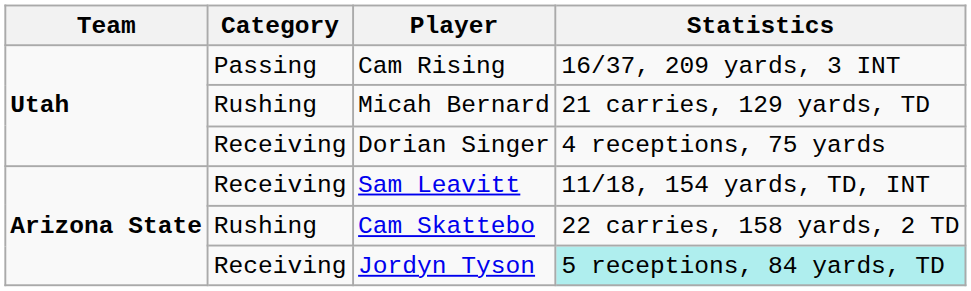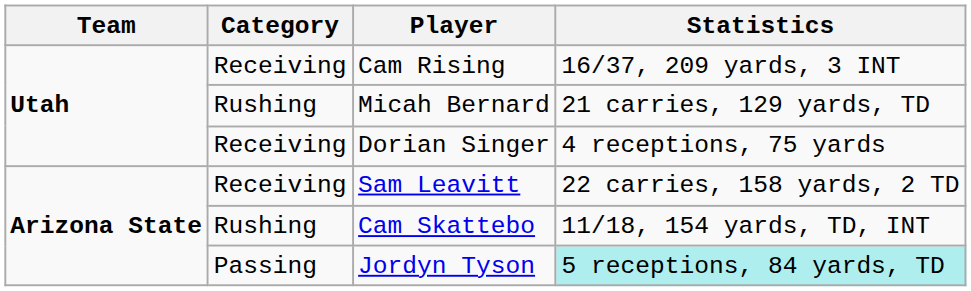(265, 66) Passing -> (280, 66) Receiving
(746, 186) 11/18, 154 yards, TD, INT -> (761, 186) 22 carries, 158 yards, 2 TD
(761, 226) 22 carries, 158 yards, 2 TD -> (746, 226) 11/18, 154 yards, TD, INT
(280, 266) Receiving -> (265, 266) Passing
